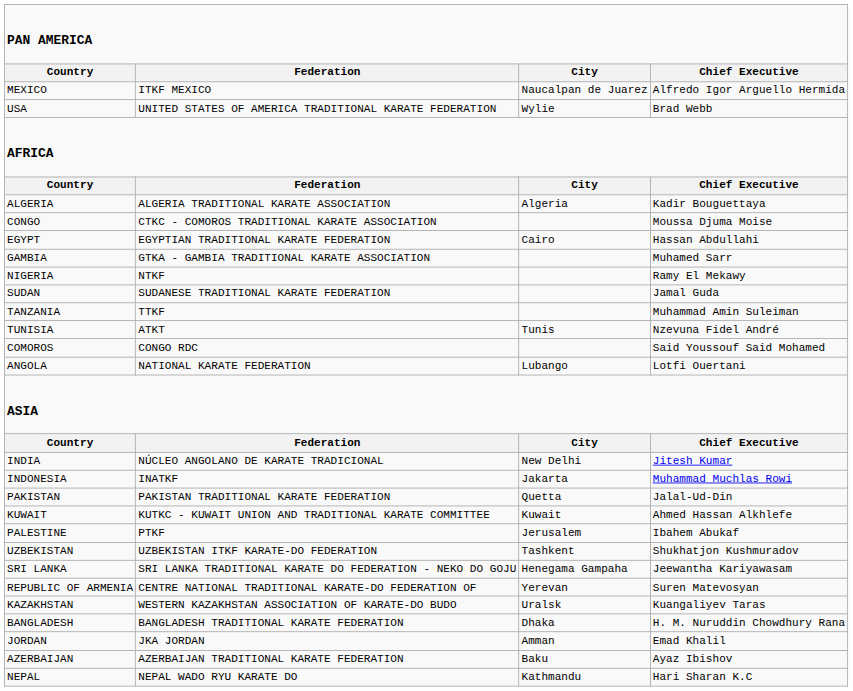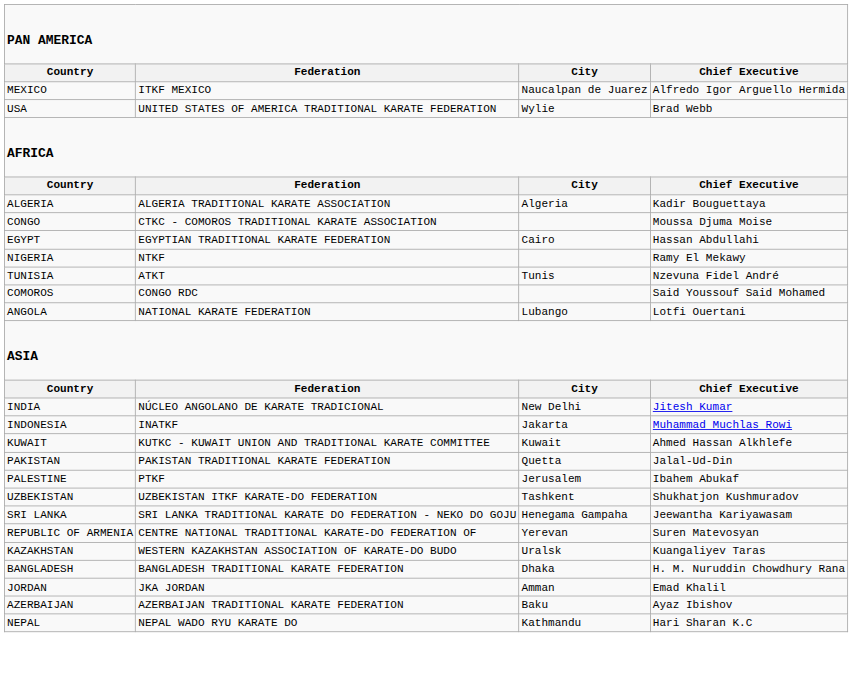- row: (27, 258)
- row: (24, 294)
- row: (34, 312)
rows swapped: (27, 515) <-> (34, 497)
